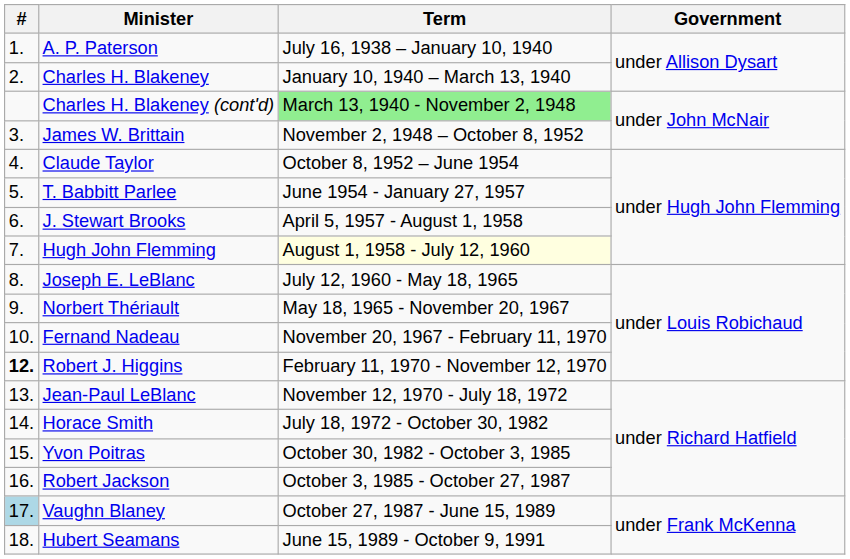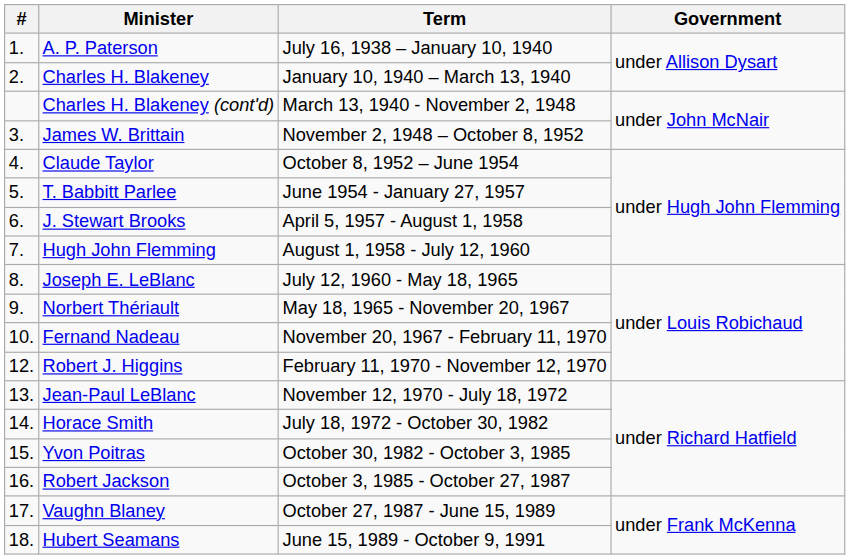(429, 105) lightgreen background -> (429, 105) no background
(406, 250) lightyellow background -> (406, 250) no background
(21, 366) bold -> (21, 366) normal
(21, 510) lightblue background -> (21, 510) no background
